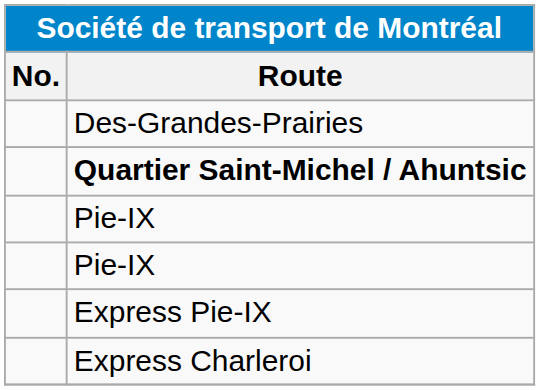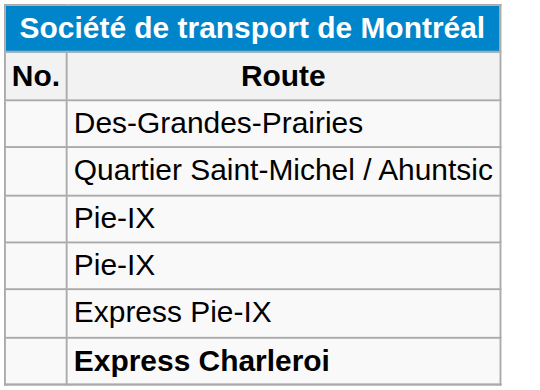(300, 170) bold -> (283, 170) normal
(193, 360) normal -> (202, 360) bold
